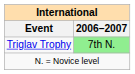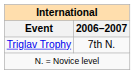(102, 45) lightgreen background -> (102, 45) no background
